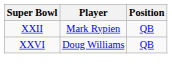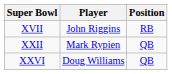+ row: (32, 28)
